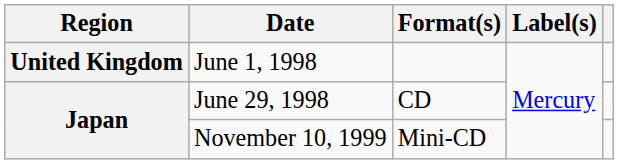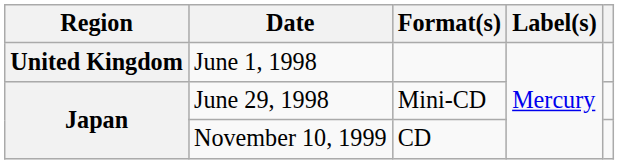(414, 100) CD -> (442, 100) Mini-CD
(442, 138) Mini-CD -> (414, 138) CD
